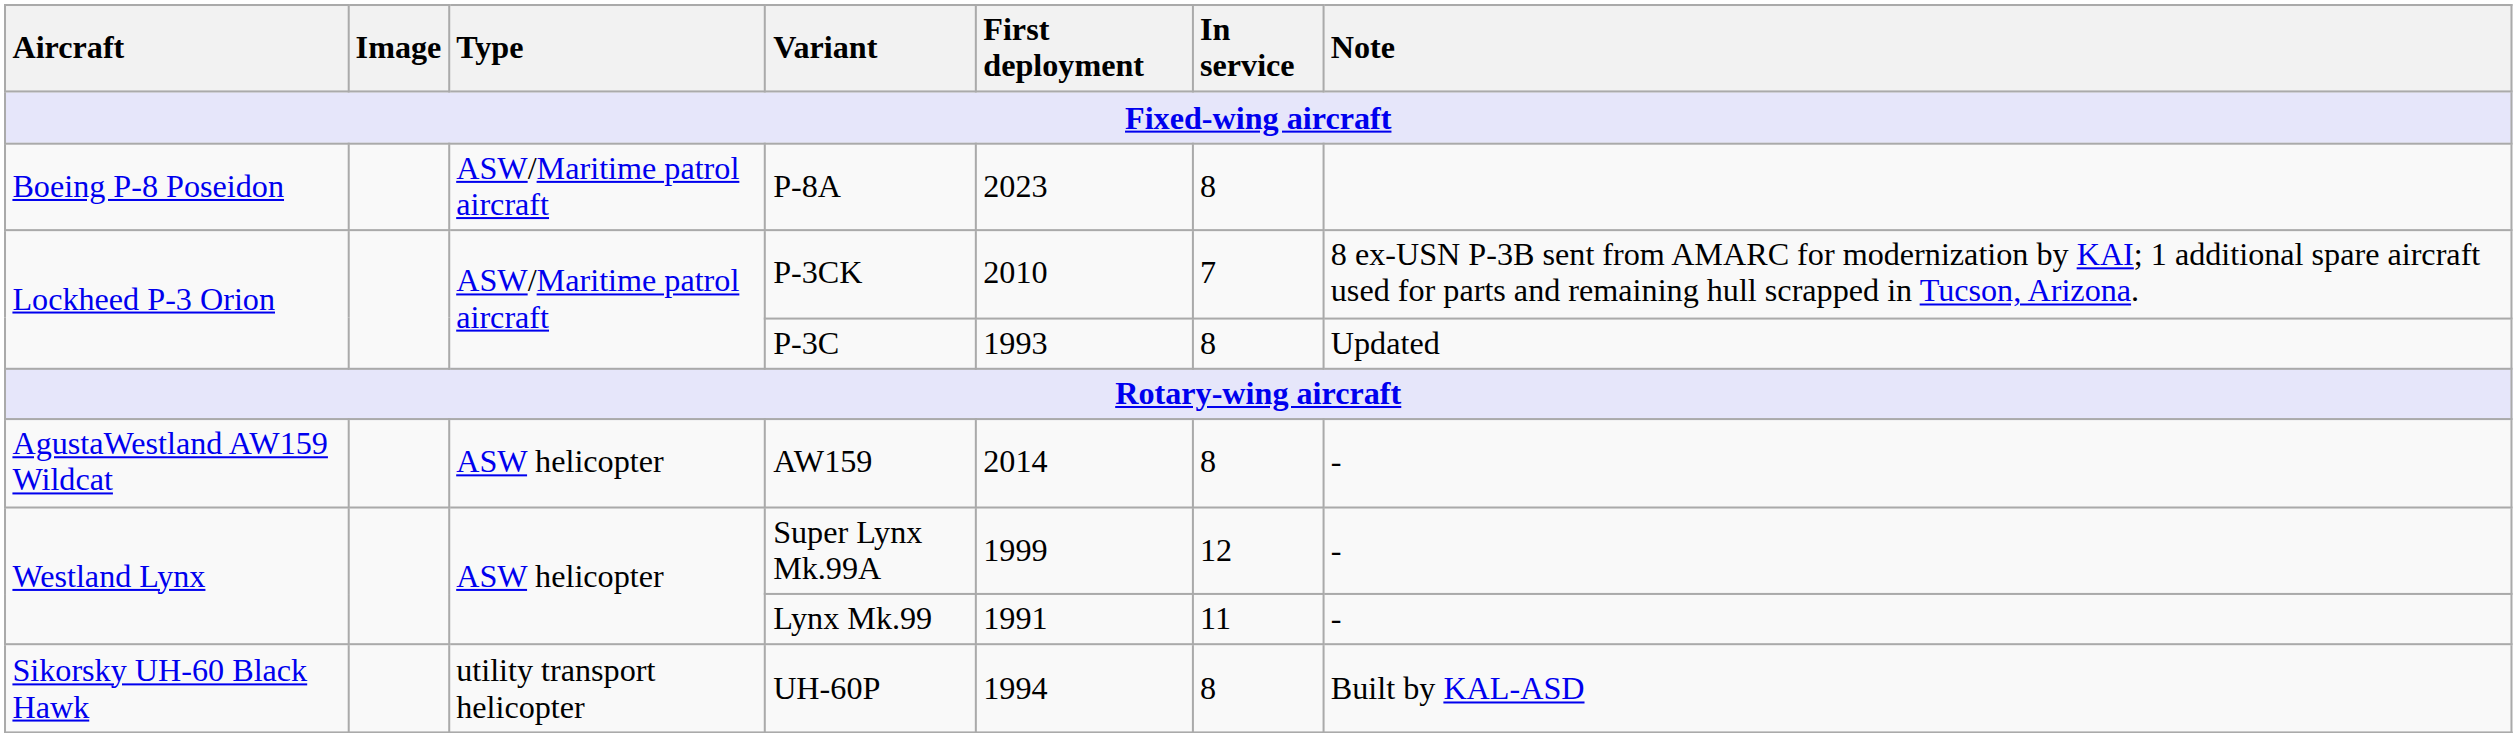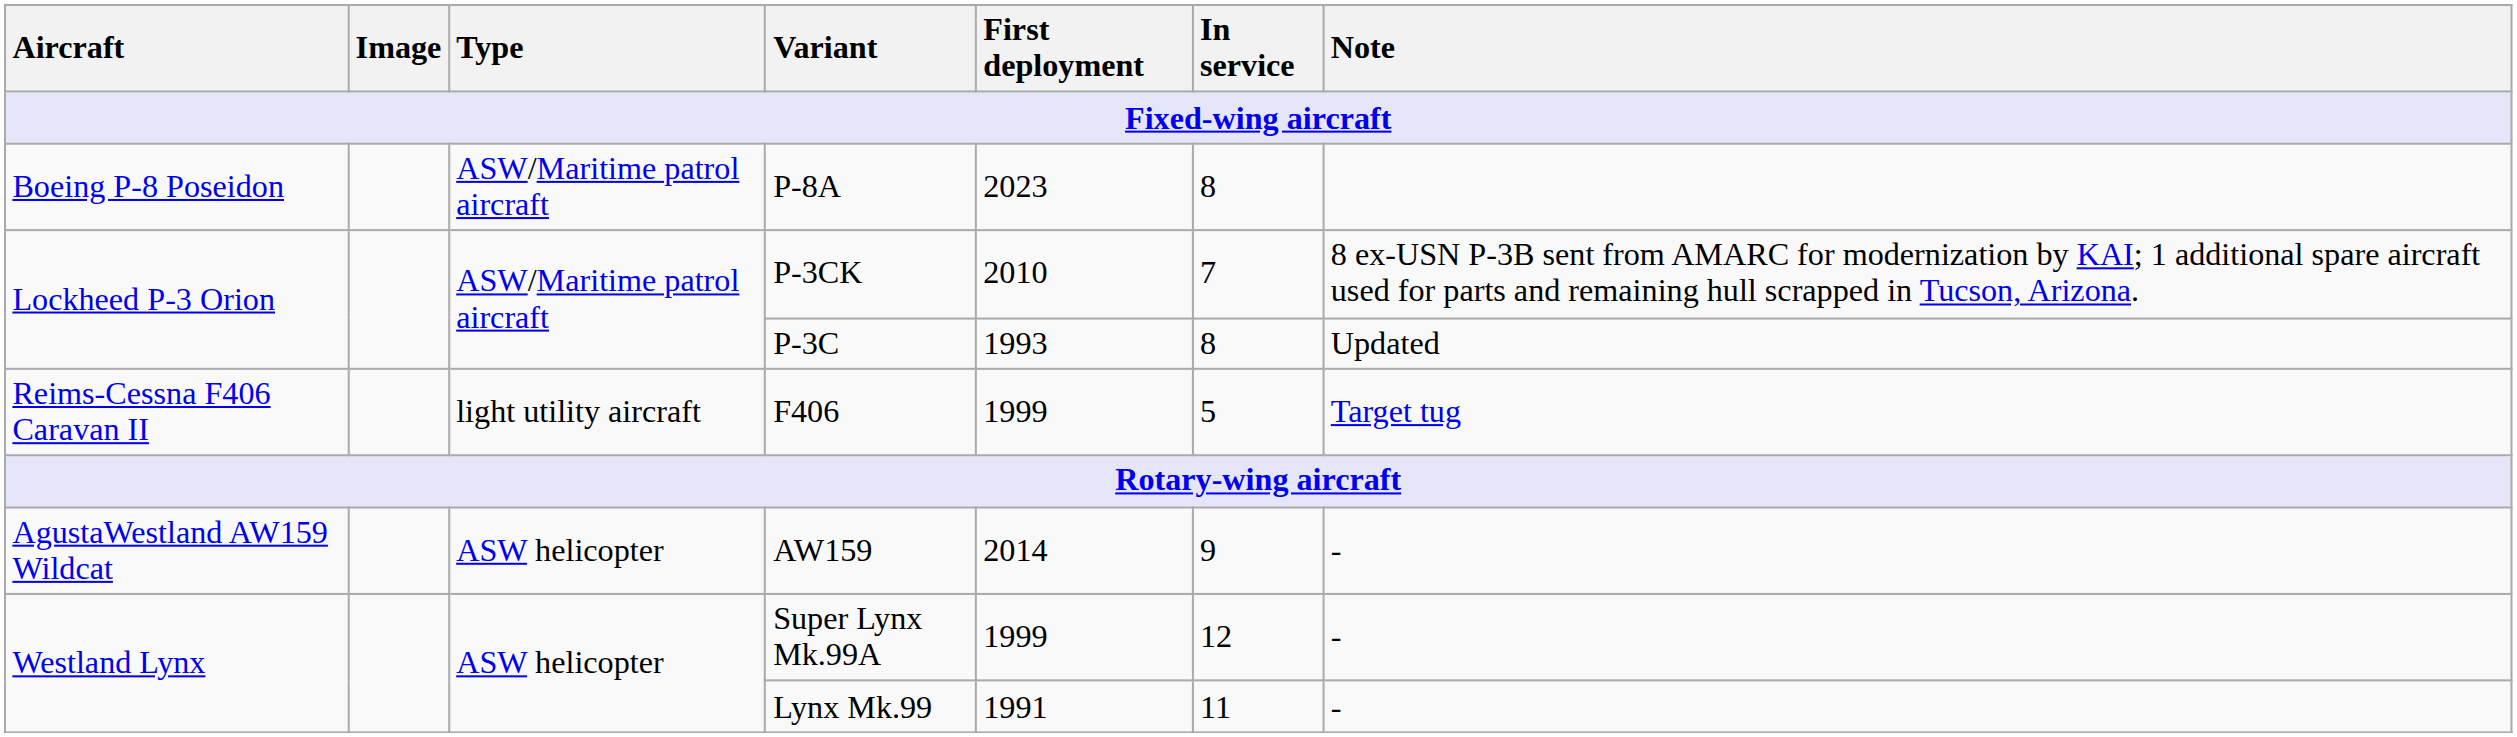+ row: (806, 411)
(1208, 462) 8 -> (1208, 549) 9
- row: (827, 688)
